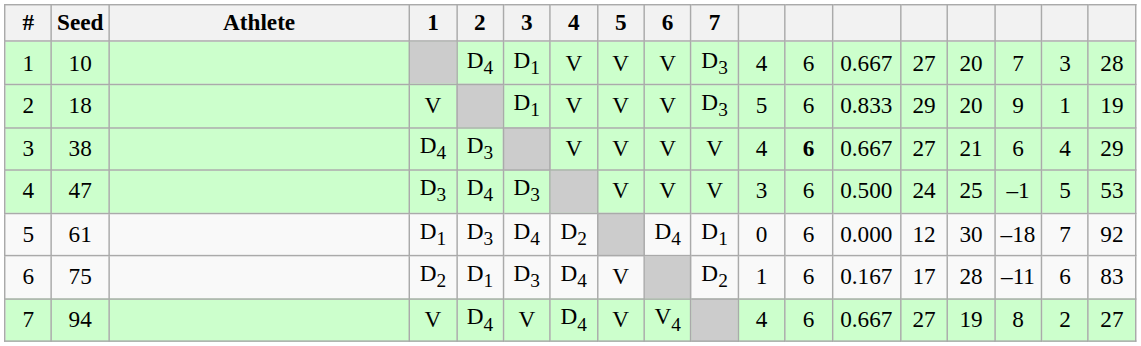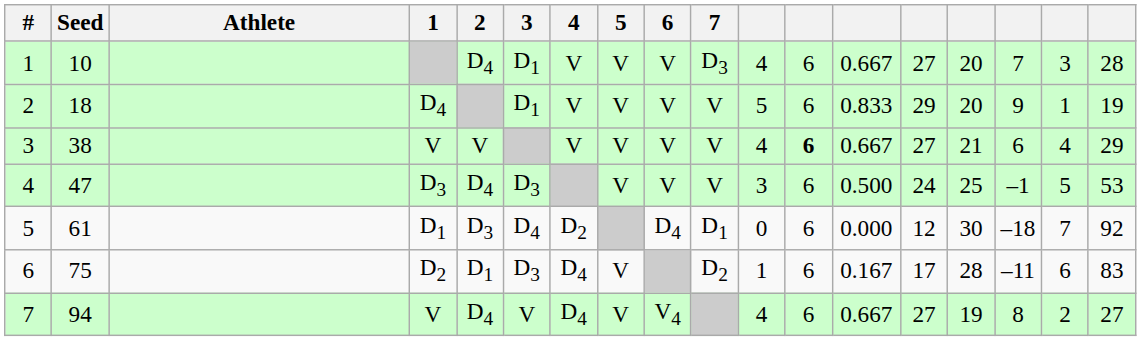(433, 105) V -> (433, 105) D4
(715, 105) D3 -> (715, 105) V
(433, 148) D4 -> (433, 145) V
(480, 148) D3 -> (480, 145) V
